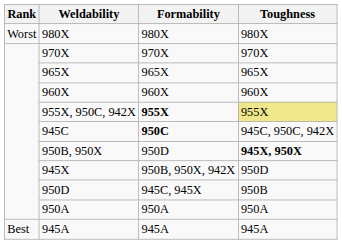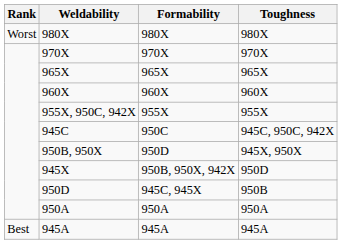(155, 111) bold -> (155, 111) normal
(255, 111) khaki background -> (255, 111) no background
(155, 131) bold -> (155, 131) normal
(271, 151) bold -> (271, 151) normal
